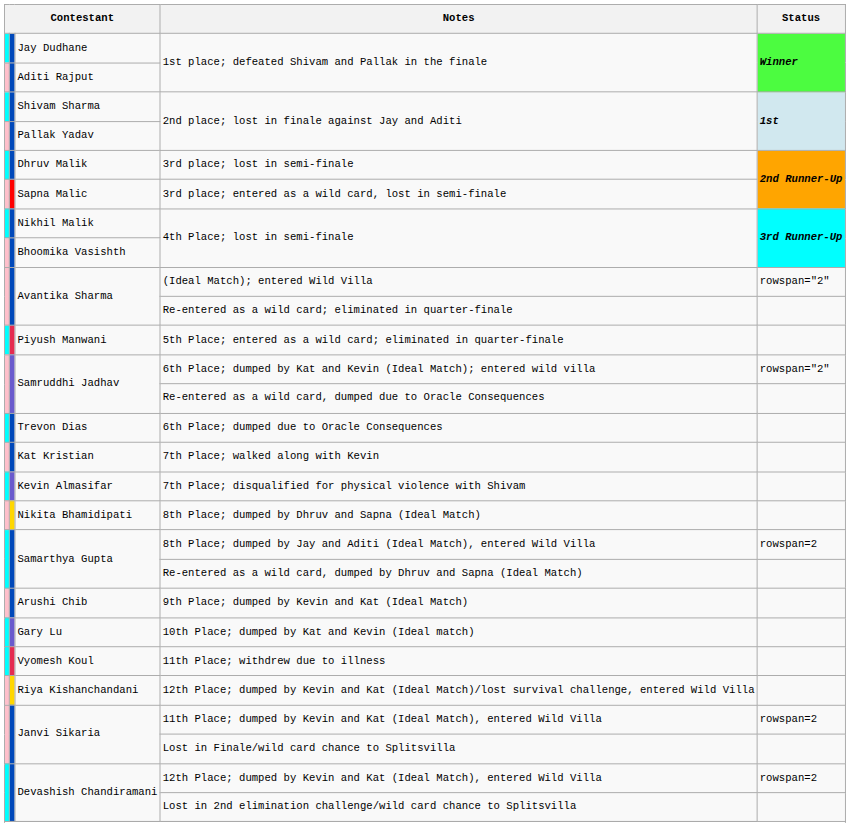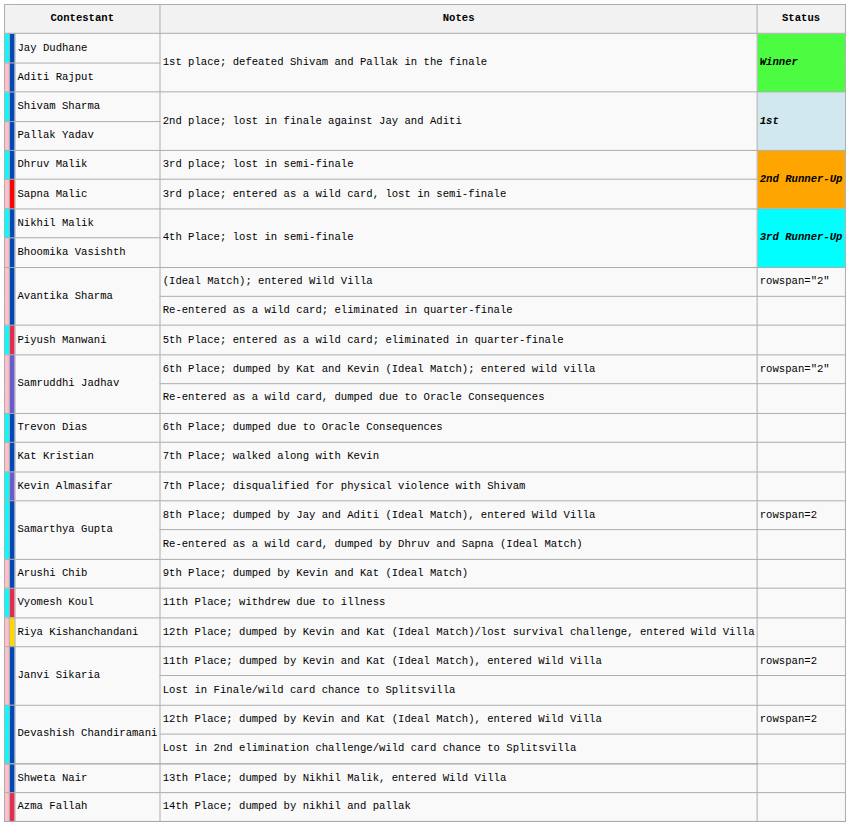- row: (75, 515)
- row: (40, 632)
+ row: (52, 778)
+ row: (52, 807)
